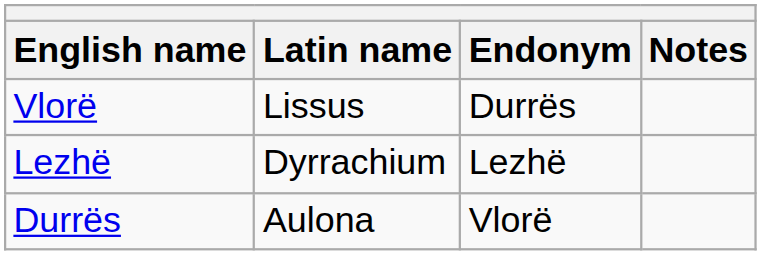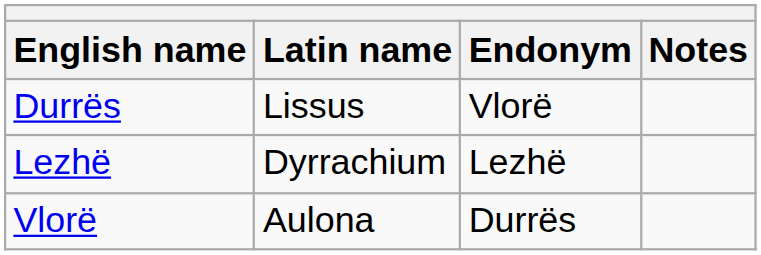(55, 106) Vlorë -> (67, 106) Durrës
(522, 106) Durrës -> (511, 106) Vlorë
(67, 219) Durrës -> (55, 219) Vlorë
(511, 219) Vlorë -> (522, 219) Durrës
